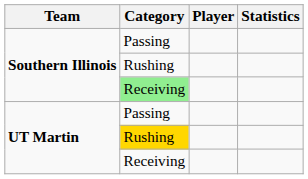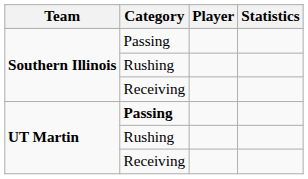(154, 89) lightgreen background -> (154, 89) no background
(147, 113) normal -> (148, 113) bold
(149, 137) gold background -> (149, 137) no background
